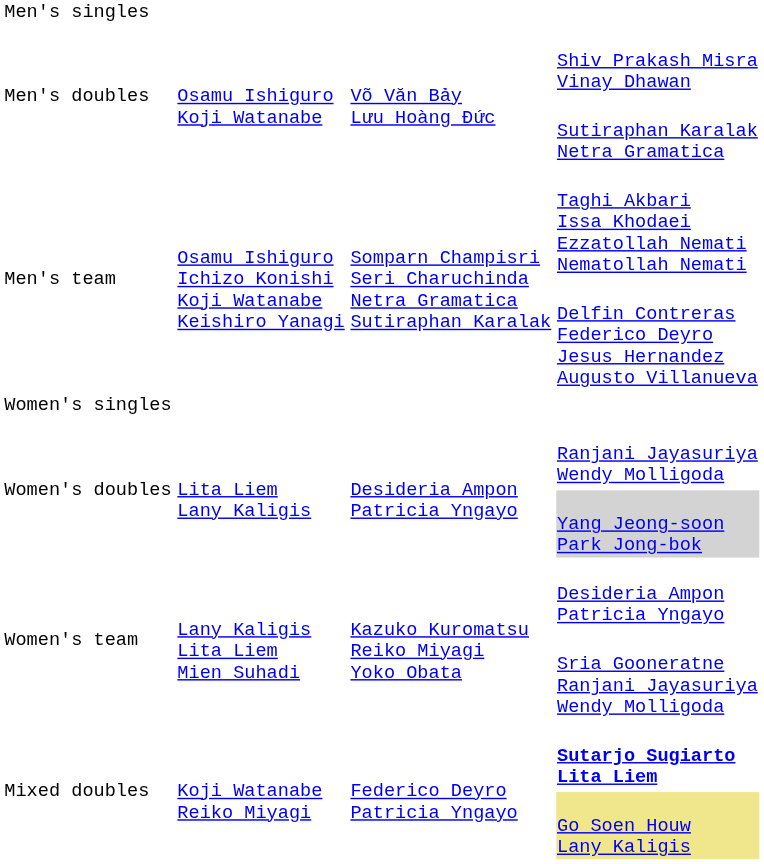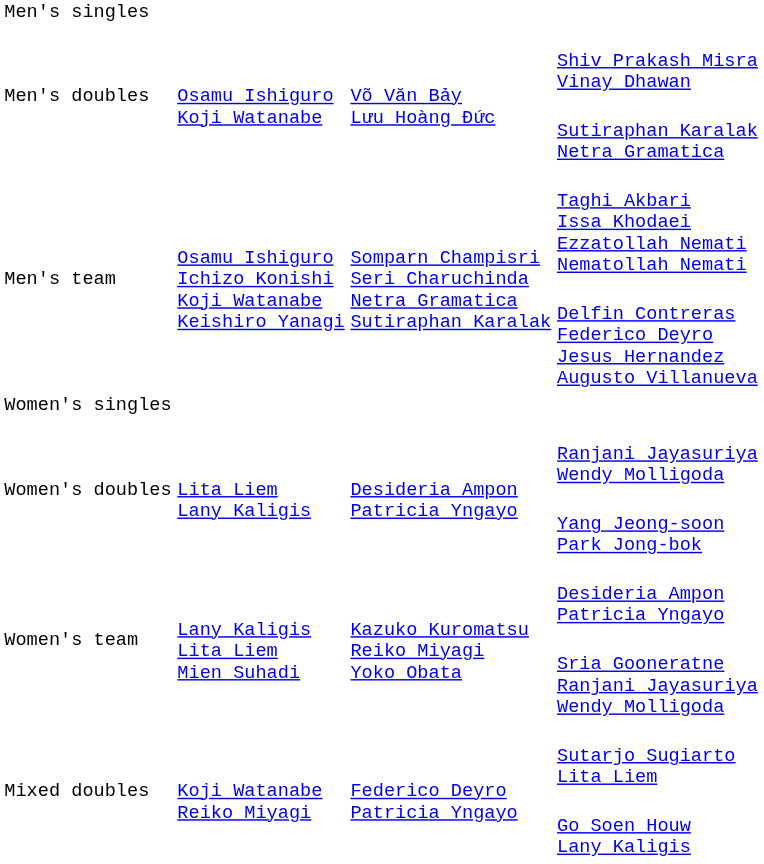(641, 535) lightgrey background -> (641, 535) no background
(646, 766) bold -> (646, 766) normal
(624, 836) khaki background -> (624, 836) no background
